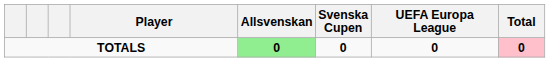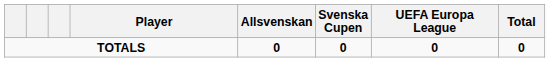(277, 48) lightgreen background -> (277, 48) no background
(521, 48) pink background -> (521, 48) no background
